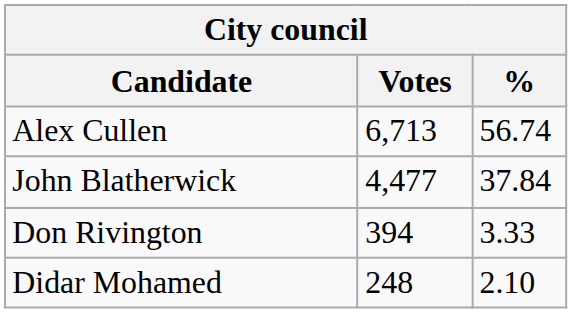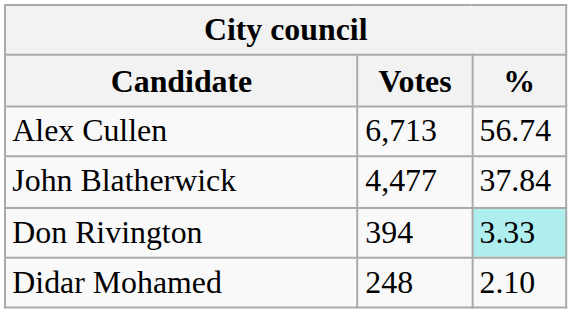(507, 231) no background -> (507, 231) paleturquoise background
